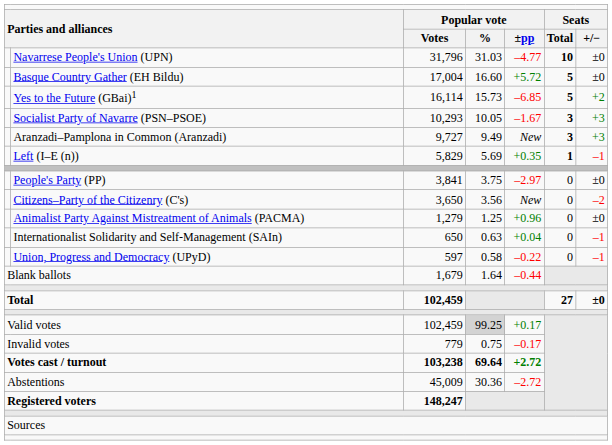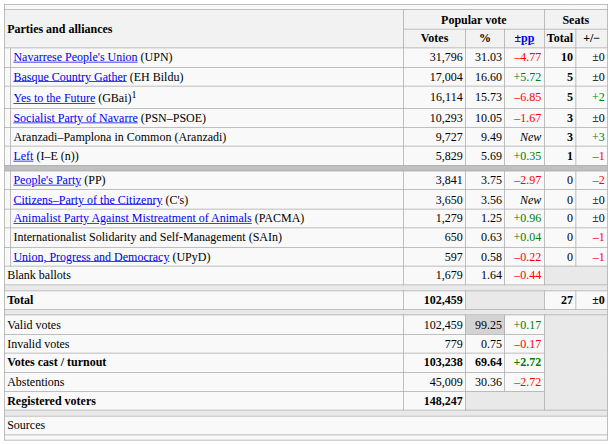(598, 117) +3 -> (599, 117) ±0
(599, 180) ±0 -> (599, 180) –2
(599, 199) –2 -> (599, 199) ±0
